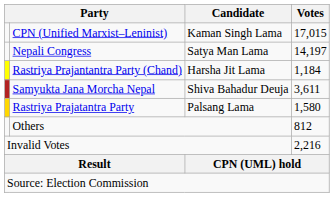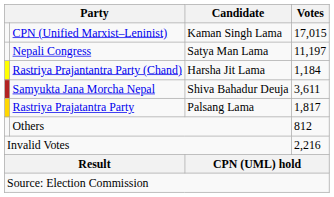(310, 51) 14,197 -> (310, 51) 11,197
(307, 107) 1,580 -> (307, 107) 1,817
